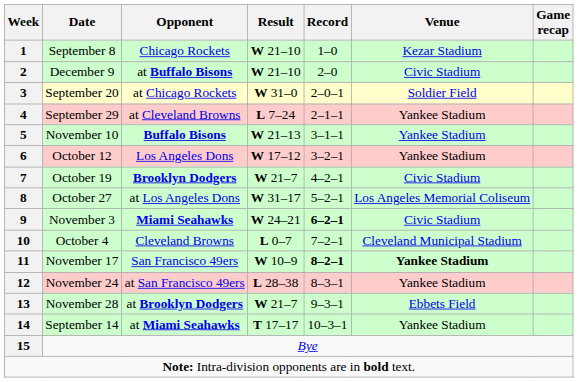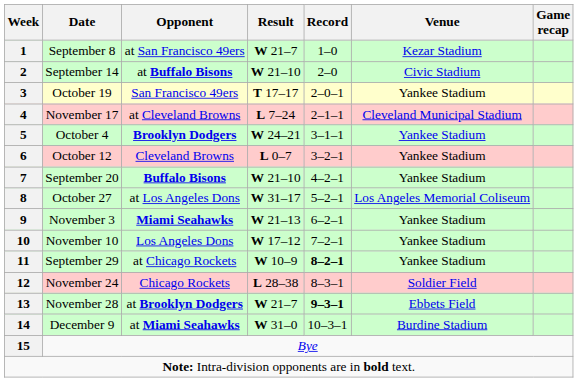(185, 51) Chicago Rockets -> (185, 51) at San Francisco 49ers
(276, 51) W 21–10 -> (276, 51) W 21–7
(82, 72) December 9 -> (82, 72) September 14
(82, 93) September 20 -> (82, 93) October 19
(185, 93) at Chicago Rockets -> (185, 93) San Francisco 49ers
(276, 93) W 31–0 -> (276, 93) T 17–17
(442, 93) Soldier Field -> (442, 93) Yankee Stadium
(82, 114) September 29 -> (82, 114) November 17
(442, 114) Yankee Stadium -> (442, 114) Cleveland Municipal Stadium
(82, 135) November 10 -> (82, 135) October 4
(185, 135) Buffalo Bisons -> (185, 135) Brooklyn Dodgers
(276, 135) W 21–13 -> (276, 135) W 24–21
(185, 156) Los Angeles Dons -> (185, 156) Cleveland Browns
(276, 156) W 17–12 -> (276, 156) L 0–7
(82, 177) October 19 -> (82, 177) September 20
(185, 177) Brooklyn Dodgers -> (185, 177) Buffalo Bisons
(276, 177) W 21–7 -> (276, 177) W 21–10
(442, 177) Civic Stadium -> (442, 177) Yankee Stadium
(276, 219) W 24–21 -> (276, 219) W 21–13
(327, 219) bold -> (327, 219) normal
(442, 219) Civic Stadium -> (442, 219) Yankee Stadium
(82, 240) October 4 -> (82, 240) November 10
(185, 240) Cleveland Browns -> (185, 240) Los Angeles Dons
(276, 240) L 0–7 -> (276, 240) W 17–12
(442, 240) Cleveland Municipal Stadium -> (442, 240) Yankee Stadium
(82, 261) November 17 -> (82, 261) September 29
(185, 261) San Francisco 49ers -> (185, 261) at Chicago Rockets
(442, 261) bold -> (442, 261) normal
(185, 282) at San Francisco 49ers -> (185, 282) Chicago Rockets
(442, 282) Yankee Stadium -> (442, 282) Soldier Field
(327, 303) normal -> (327, 303) bold
(82, 324) September 14 -> (82, 324) December 9
(276, 324) T 17–17 -> (276, 324) W 31–0
(442, 324) Yankee Stadium -> (442, 324) Burdine Stadium
